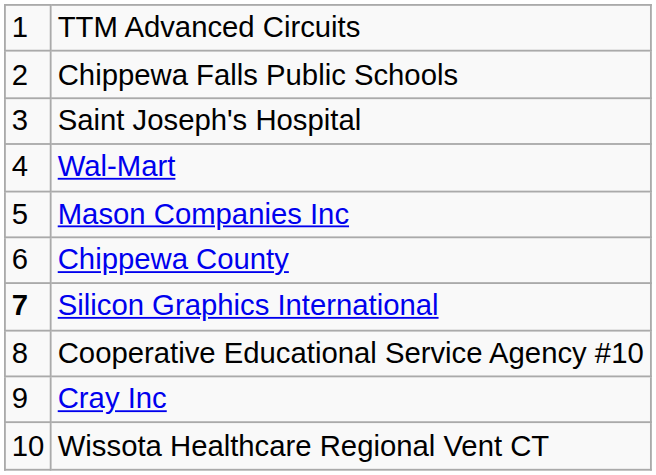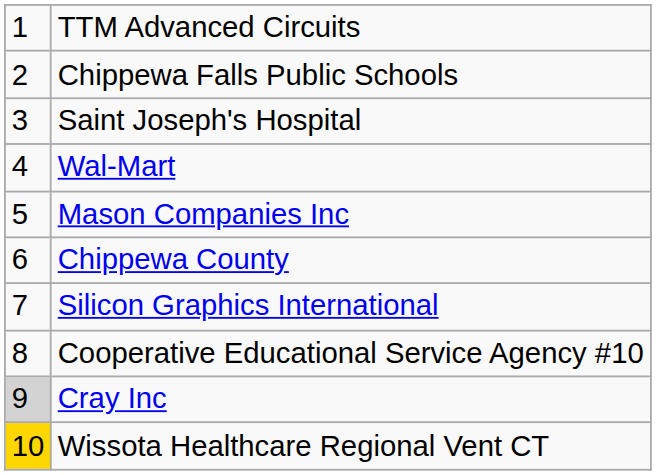(20, 306) bold -> (20, 306) normal
(20, 399) no background -> (20, 399) lightgrey background
(28, 445) no background -> (28, 445) gold background
